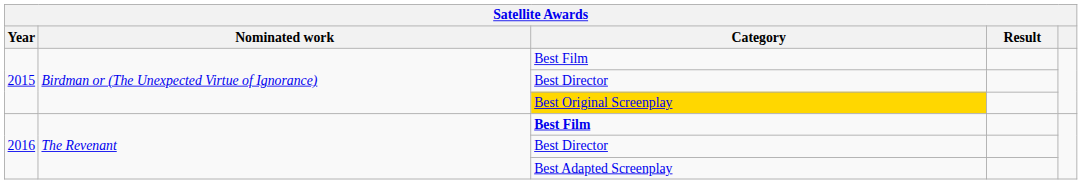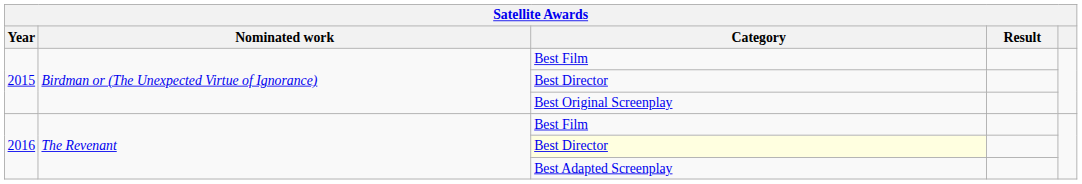(603, 102) gold background -> (603, 102) no background
(562, 124) bold -> (561, 124) normal
(571, 146) no background -> (571, 146) lightyellow background
